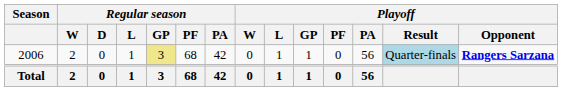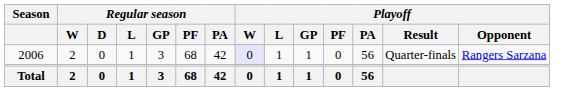(161, 54) khaki background -> (161, 54) no background
(250, 54) no background -> (250, 54) lavender background
(421, 54) lightblue background -> (421, 54) no background
(508, 54) bold -> (504, 54) normal
